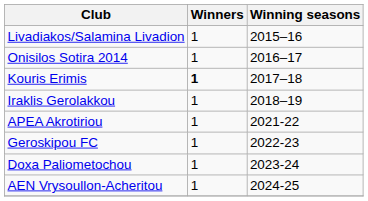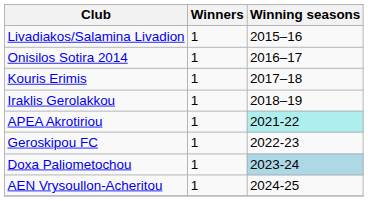(195, 79) bold -> (195, 79) normal
(275, 121) no background -> (275, 121) paleturquoise background
(275, 164) no background -> (275, 164) lightblue background
